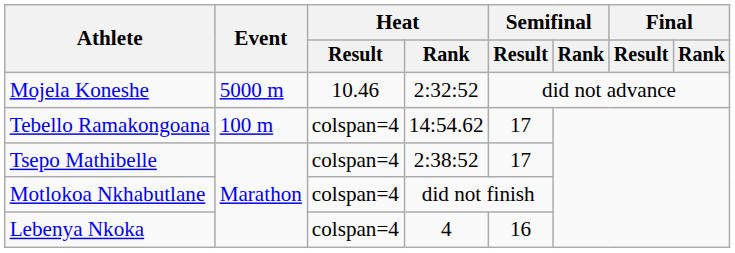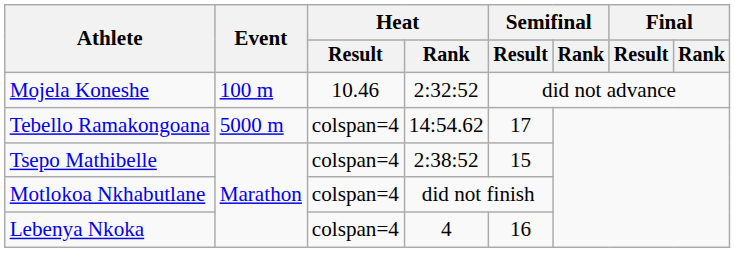(252, 90) 5000 m -> (246, 90) 100 m
(246, 125) 100 m -> (252, 125) 5000 m
(521, 160) 17 -> (521, 160) 15
